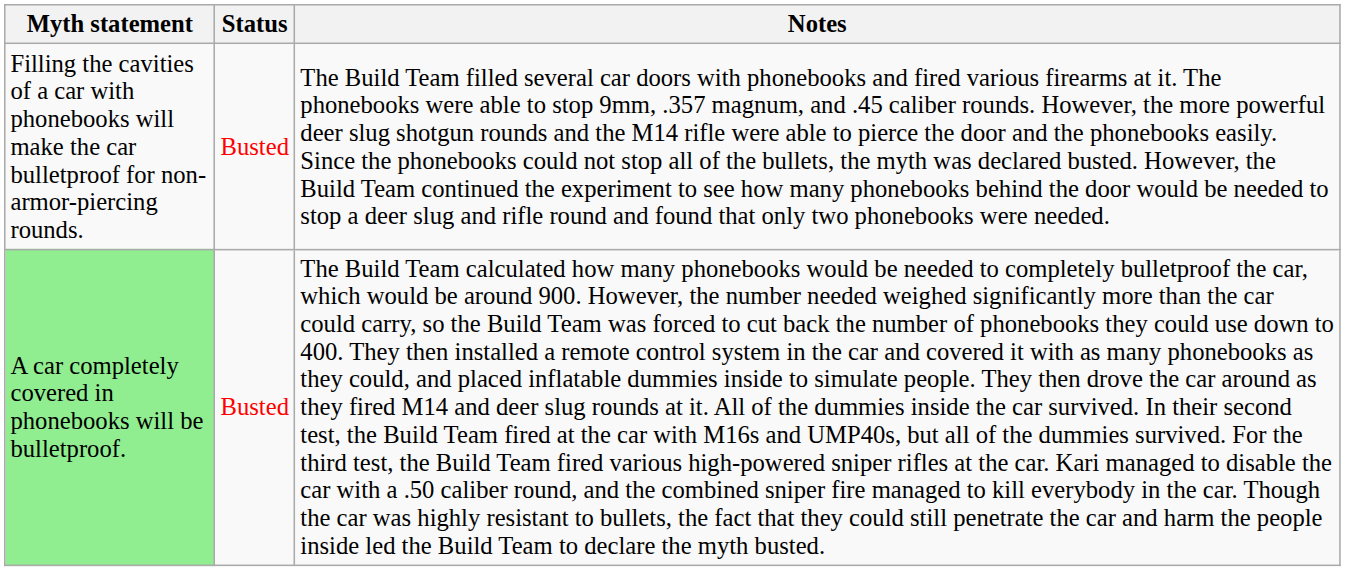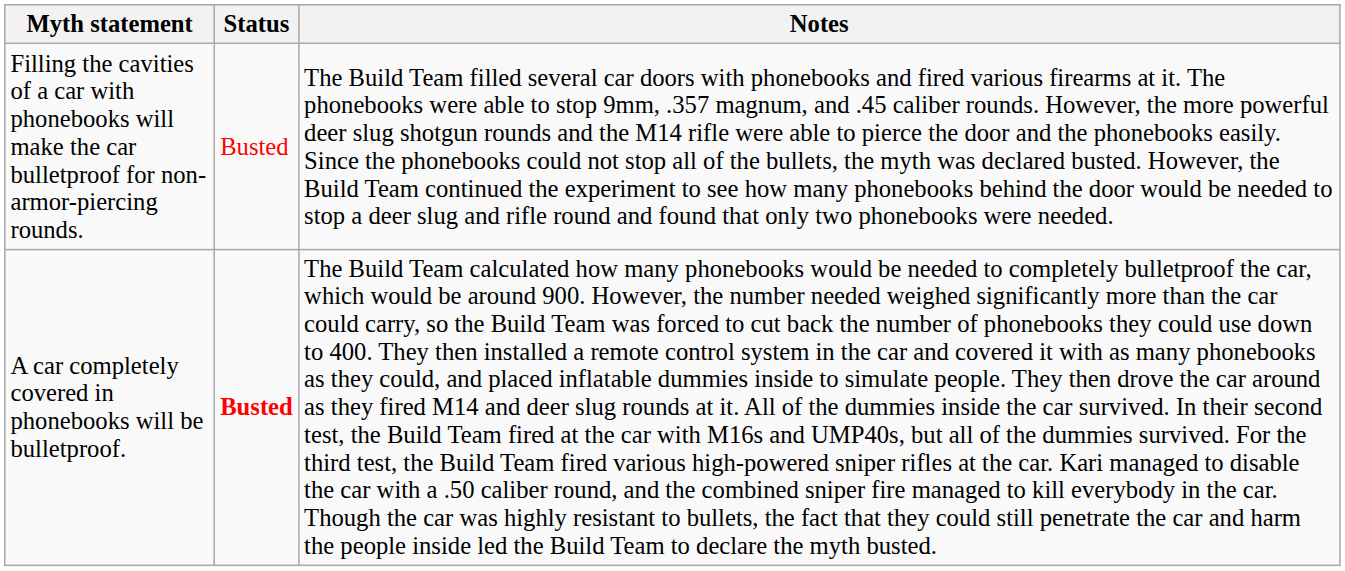(107, 407) lightgreen background -> (107, 407) no background
(255, 407) normal -> (256, 407) bold
